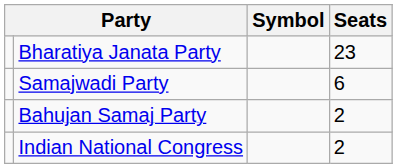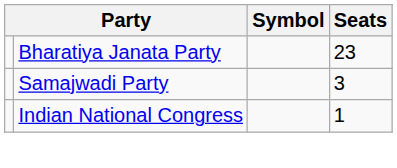(339, 83) 6 -> (339, 83) 3
- row: (112, 115)
(339, 147) 2 -> (339, 115) 1
